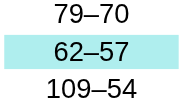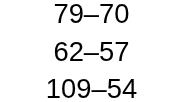(91, 51) paleturquoise background -> (91, 51) no background
